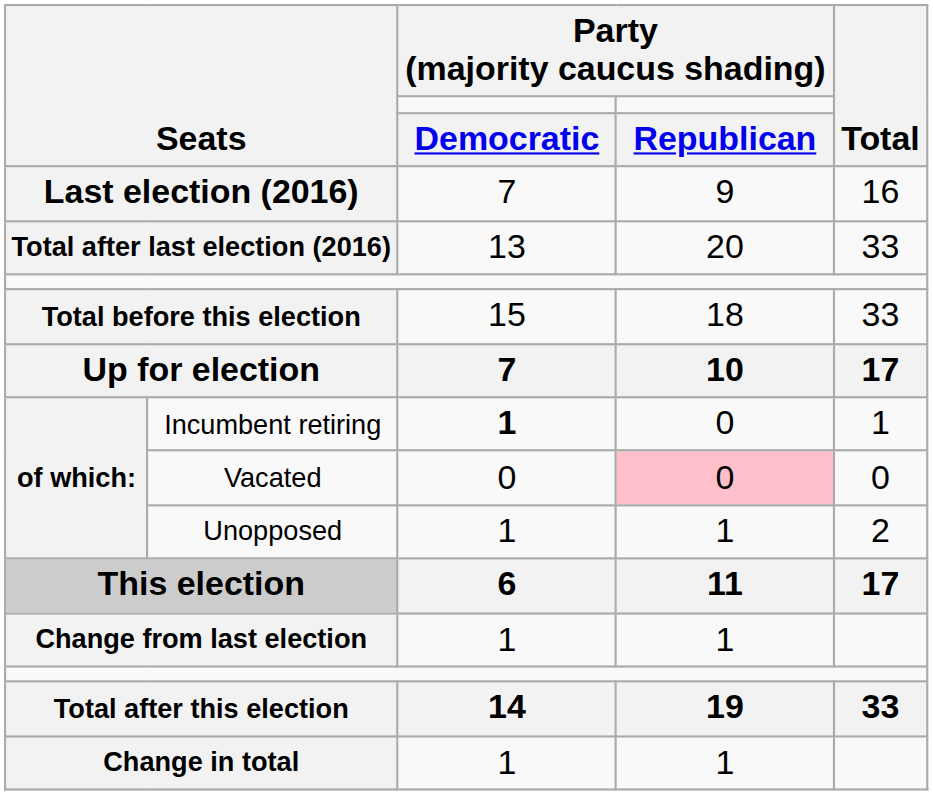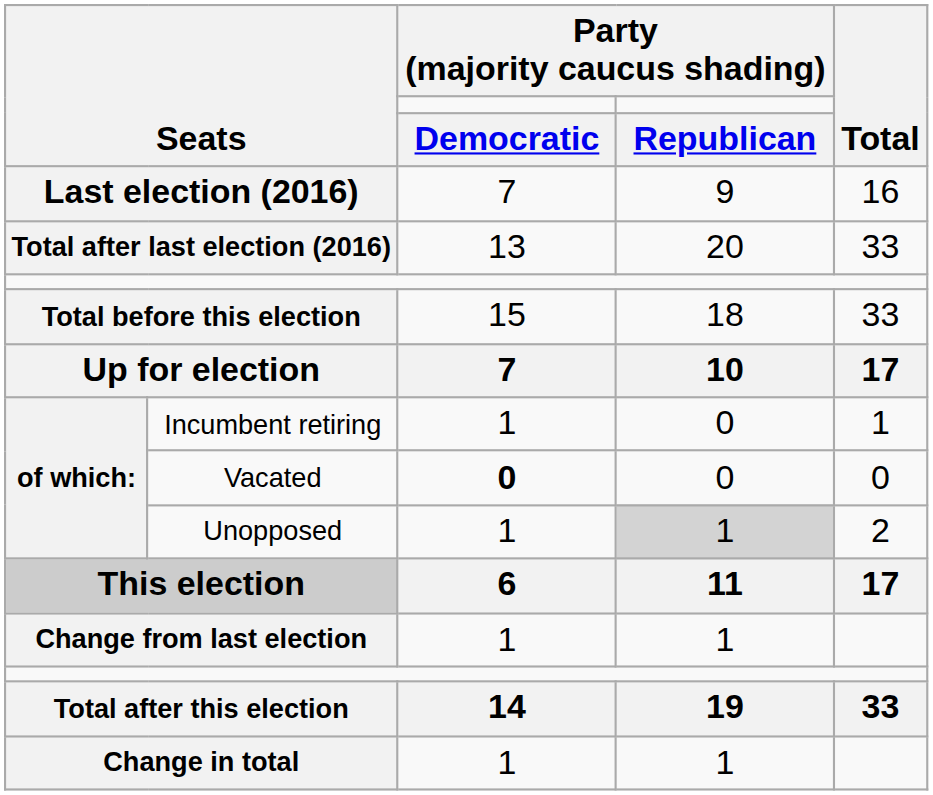(507, 423) bold -> (507, 423) normal
(507, 477) normal -> (507, 477) bold
(725, 477) pink background -> (725, 477) no background
(725, 531) no background -> (725, 531) lightgrey background
